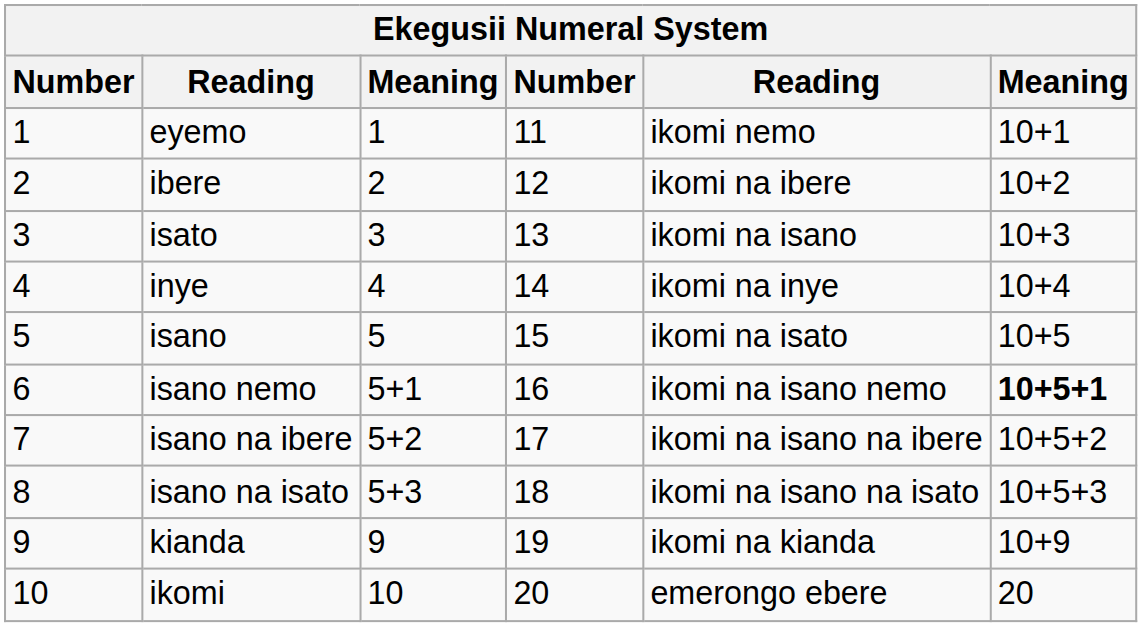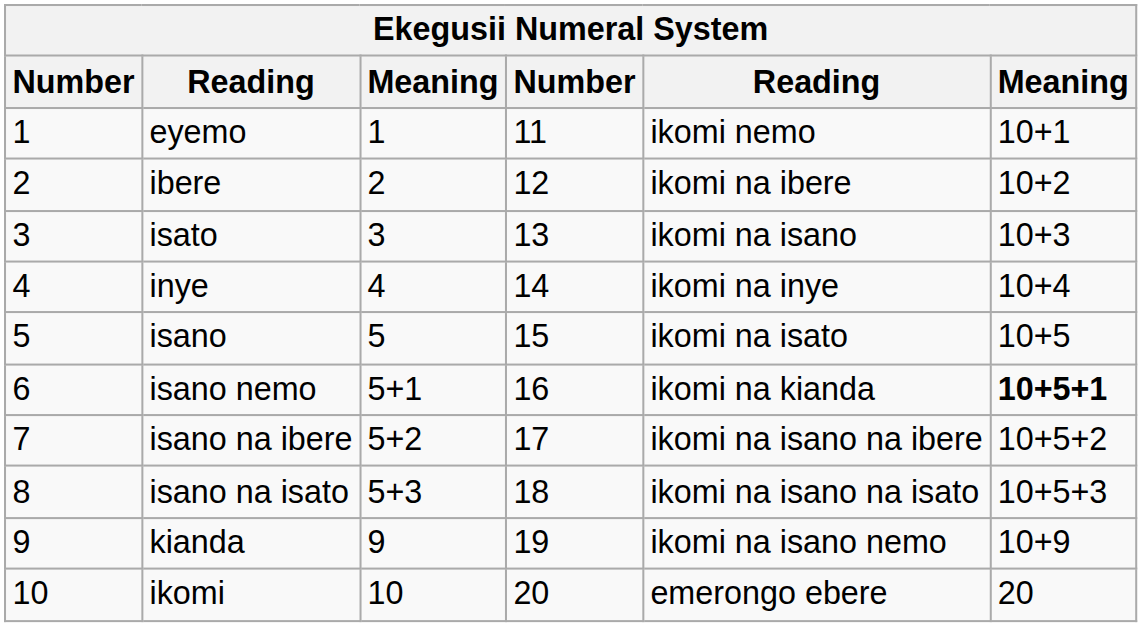(799, 388) ikomi na isano nemo -> (763, 388) ikomi na kianda
(763, 542) ikomi na kianda -> (799, 542) ikomi na isano nemo
